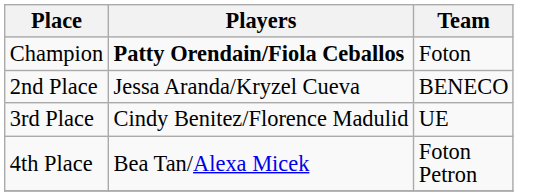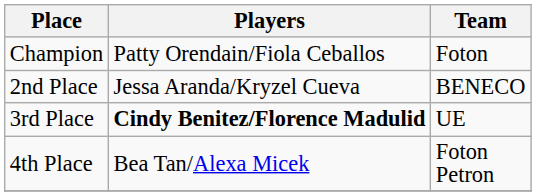(259, 53) bold -> (249, 53) normal
(261, 119) normal -> (269, 119) bold
